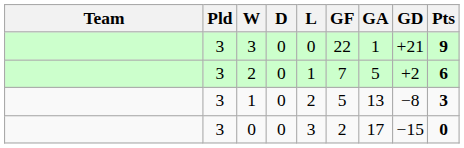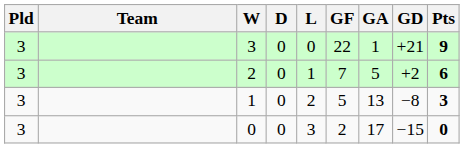columns swapped: (104, 18) <-> (220, 18)
